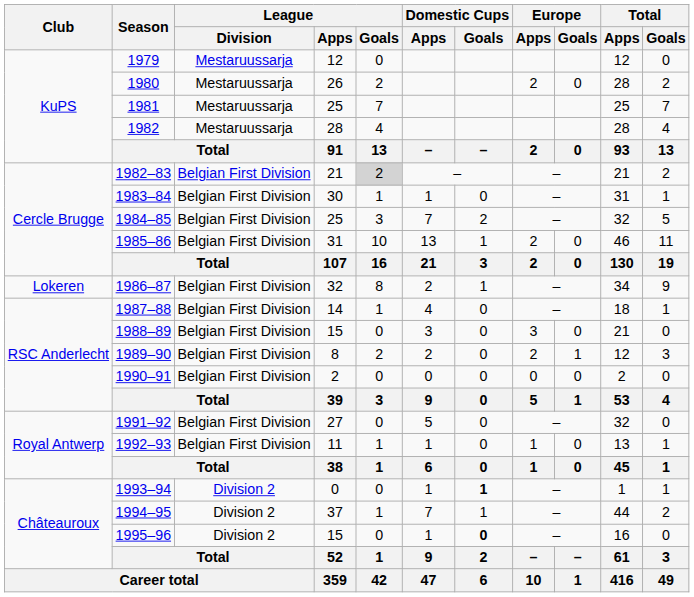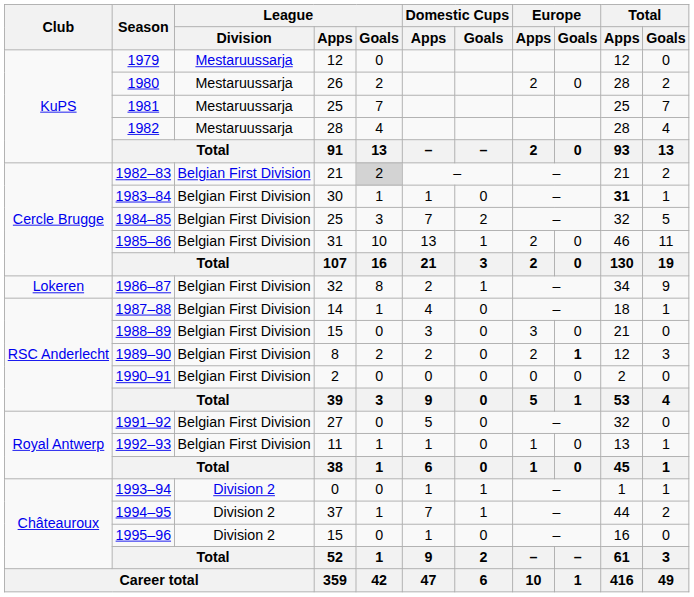(622, 196) normal -> (622, 196) bold
(578, 354) normal -> (578, 354) bold
(484, 490) bold -> (484, 490) normal
(484, 535) bold -> (484, 535) normal
